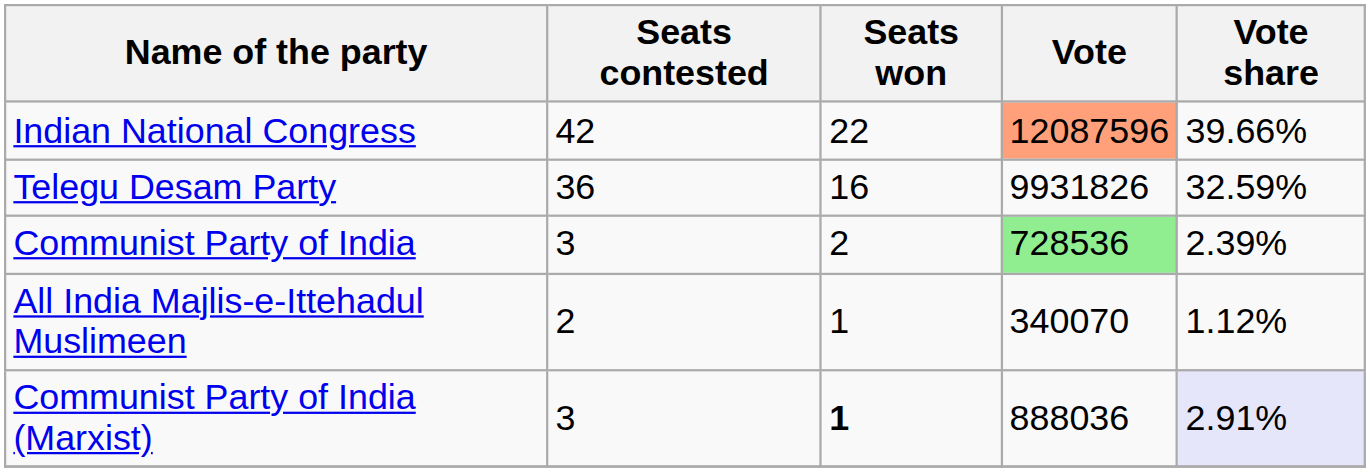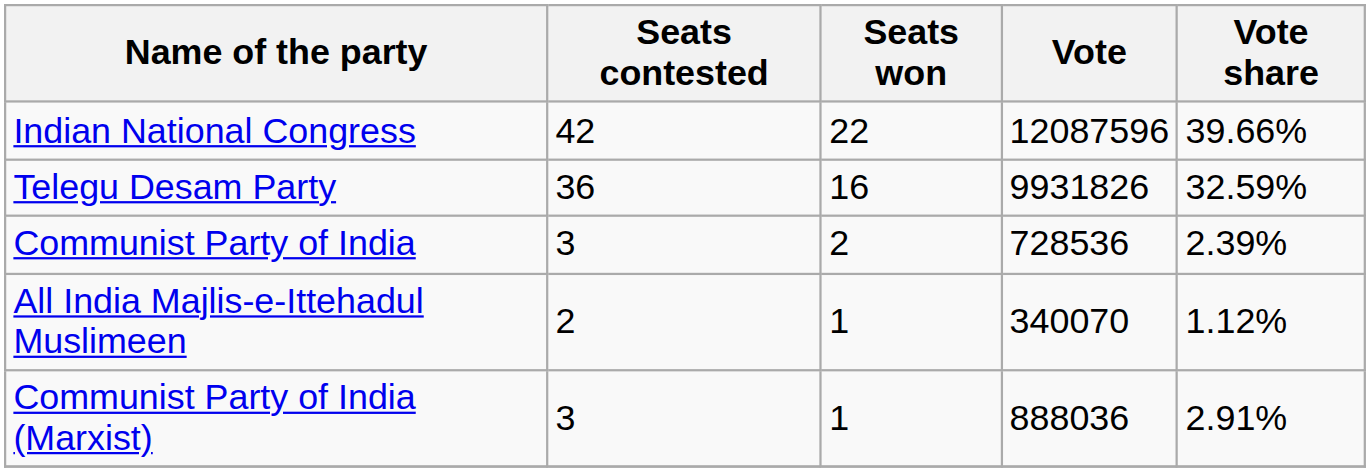(1089, 130) lightsalmon background -> (1089, 130) no background
(1069, 243) lightgreen background -> (1069, 243) no background
(839, 417) bold -> (839, 417) normal
(1236, 417) lavender background -> (1236, 417) no background
